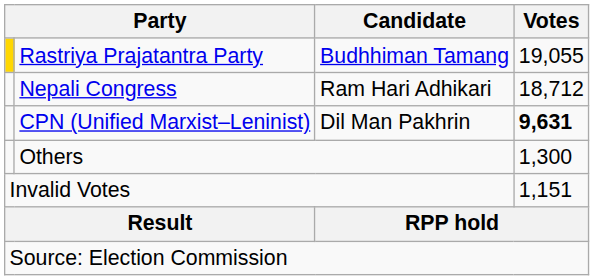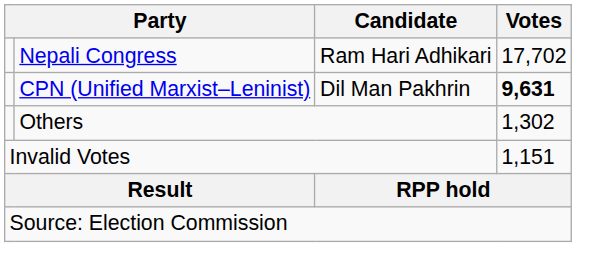- row: (141, 55)
(551, 88) 18,712 -> (534, 55) 17,702
(545, 156) 1,300 -> (528, 122) 1,302
